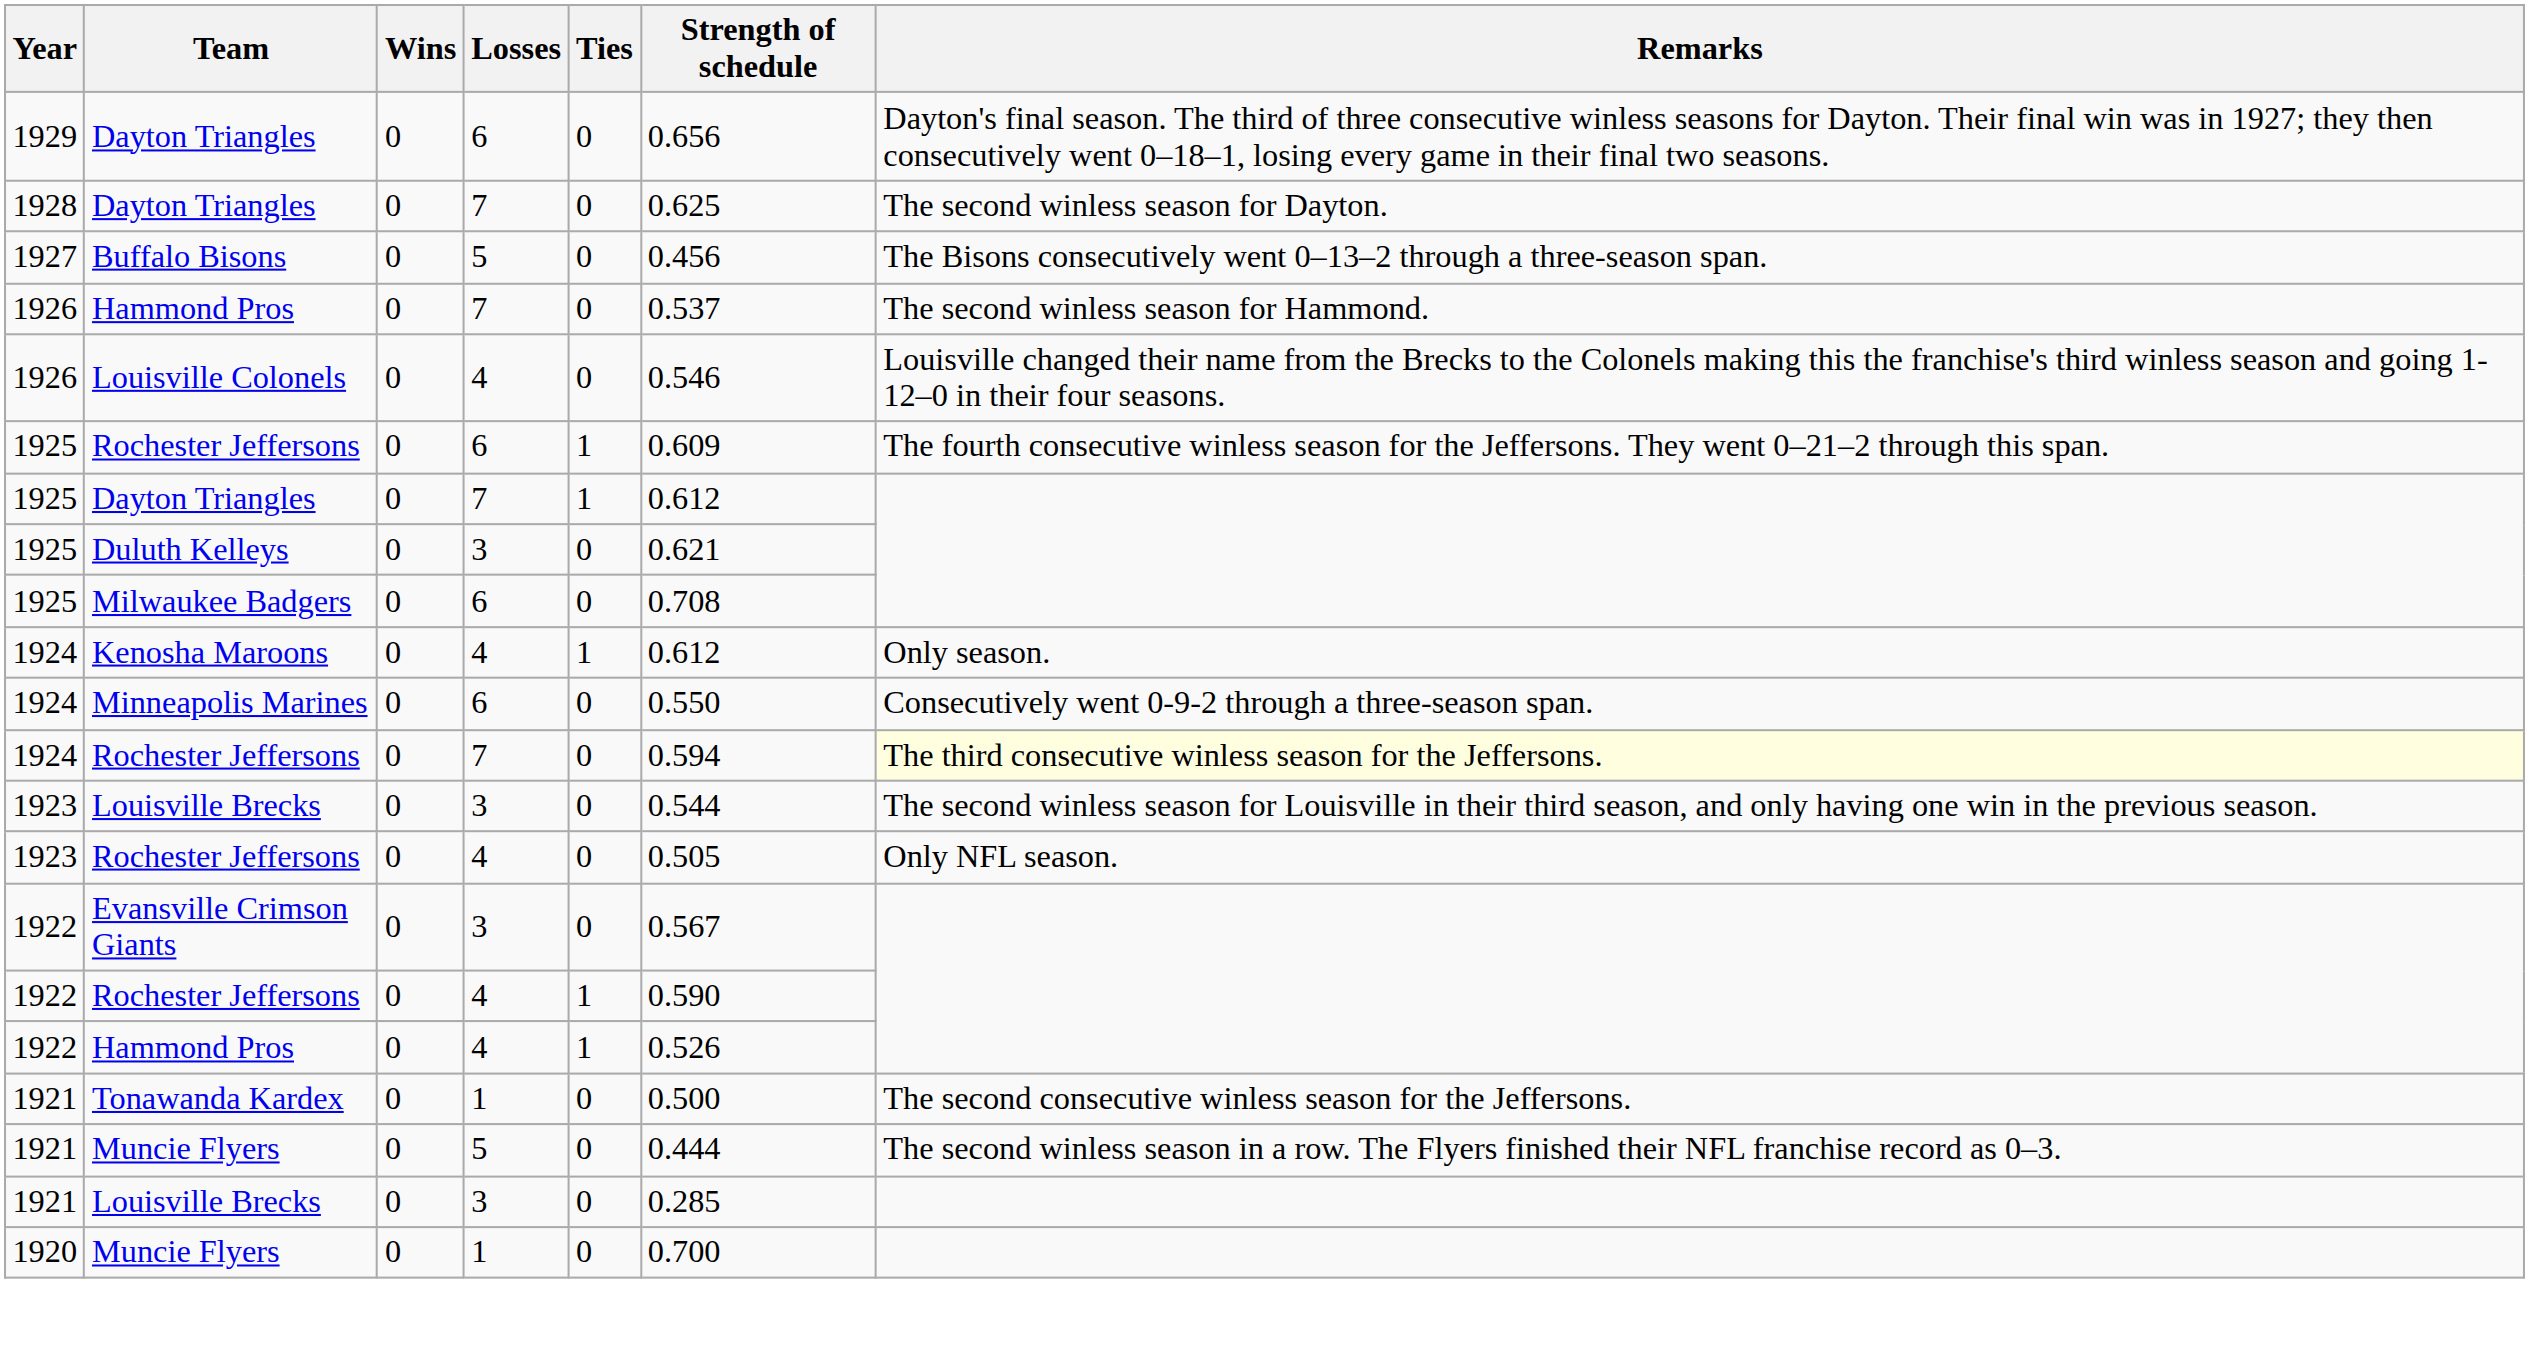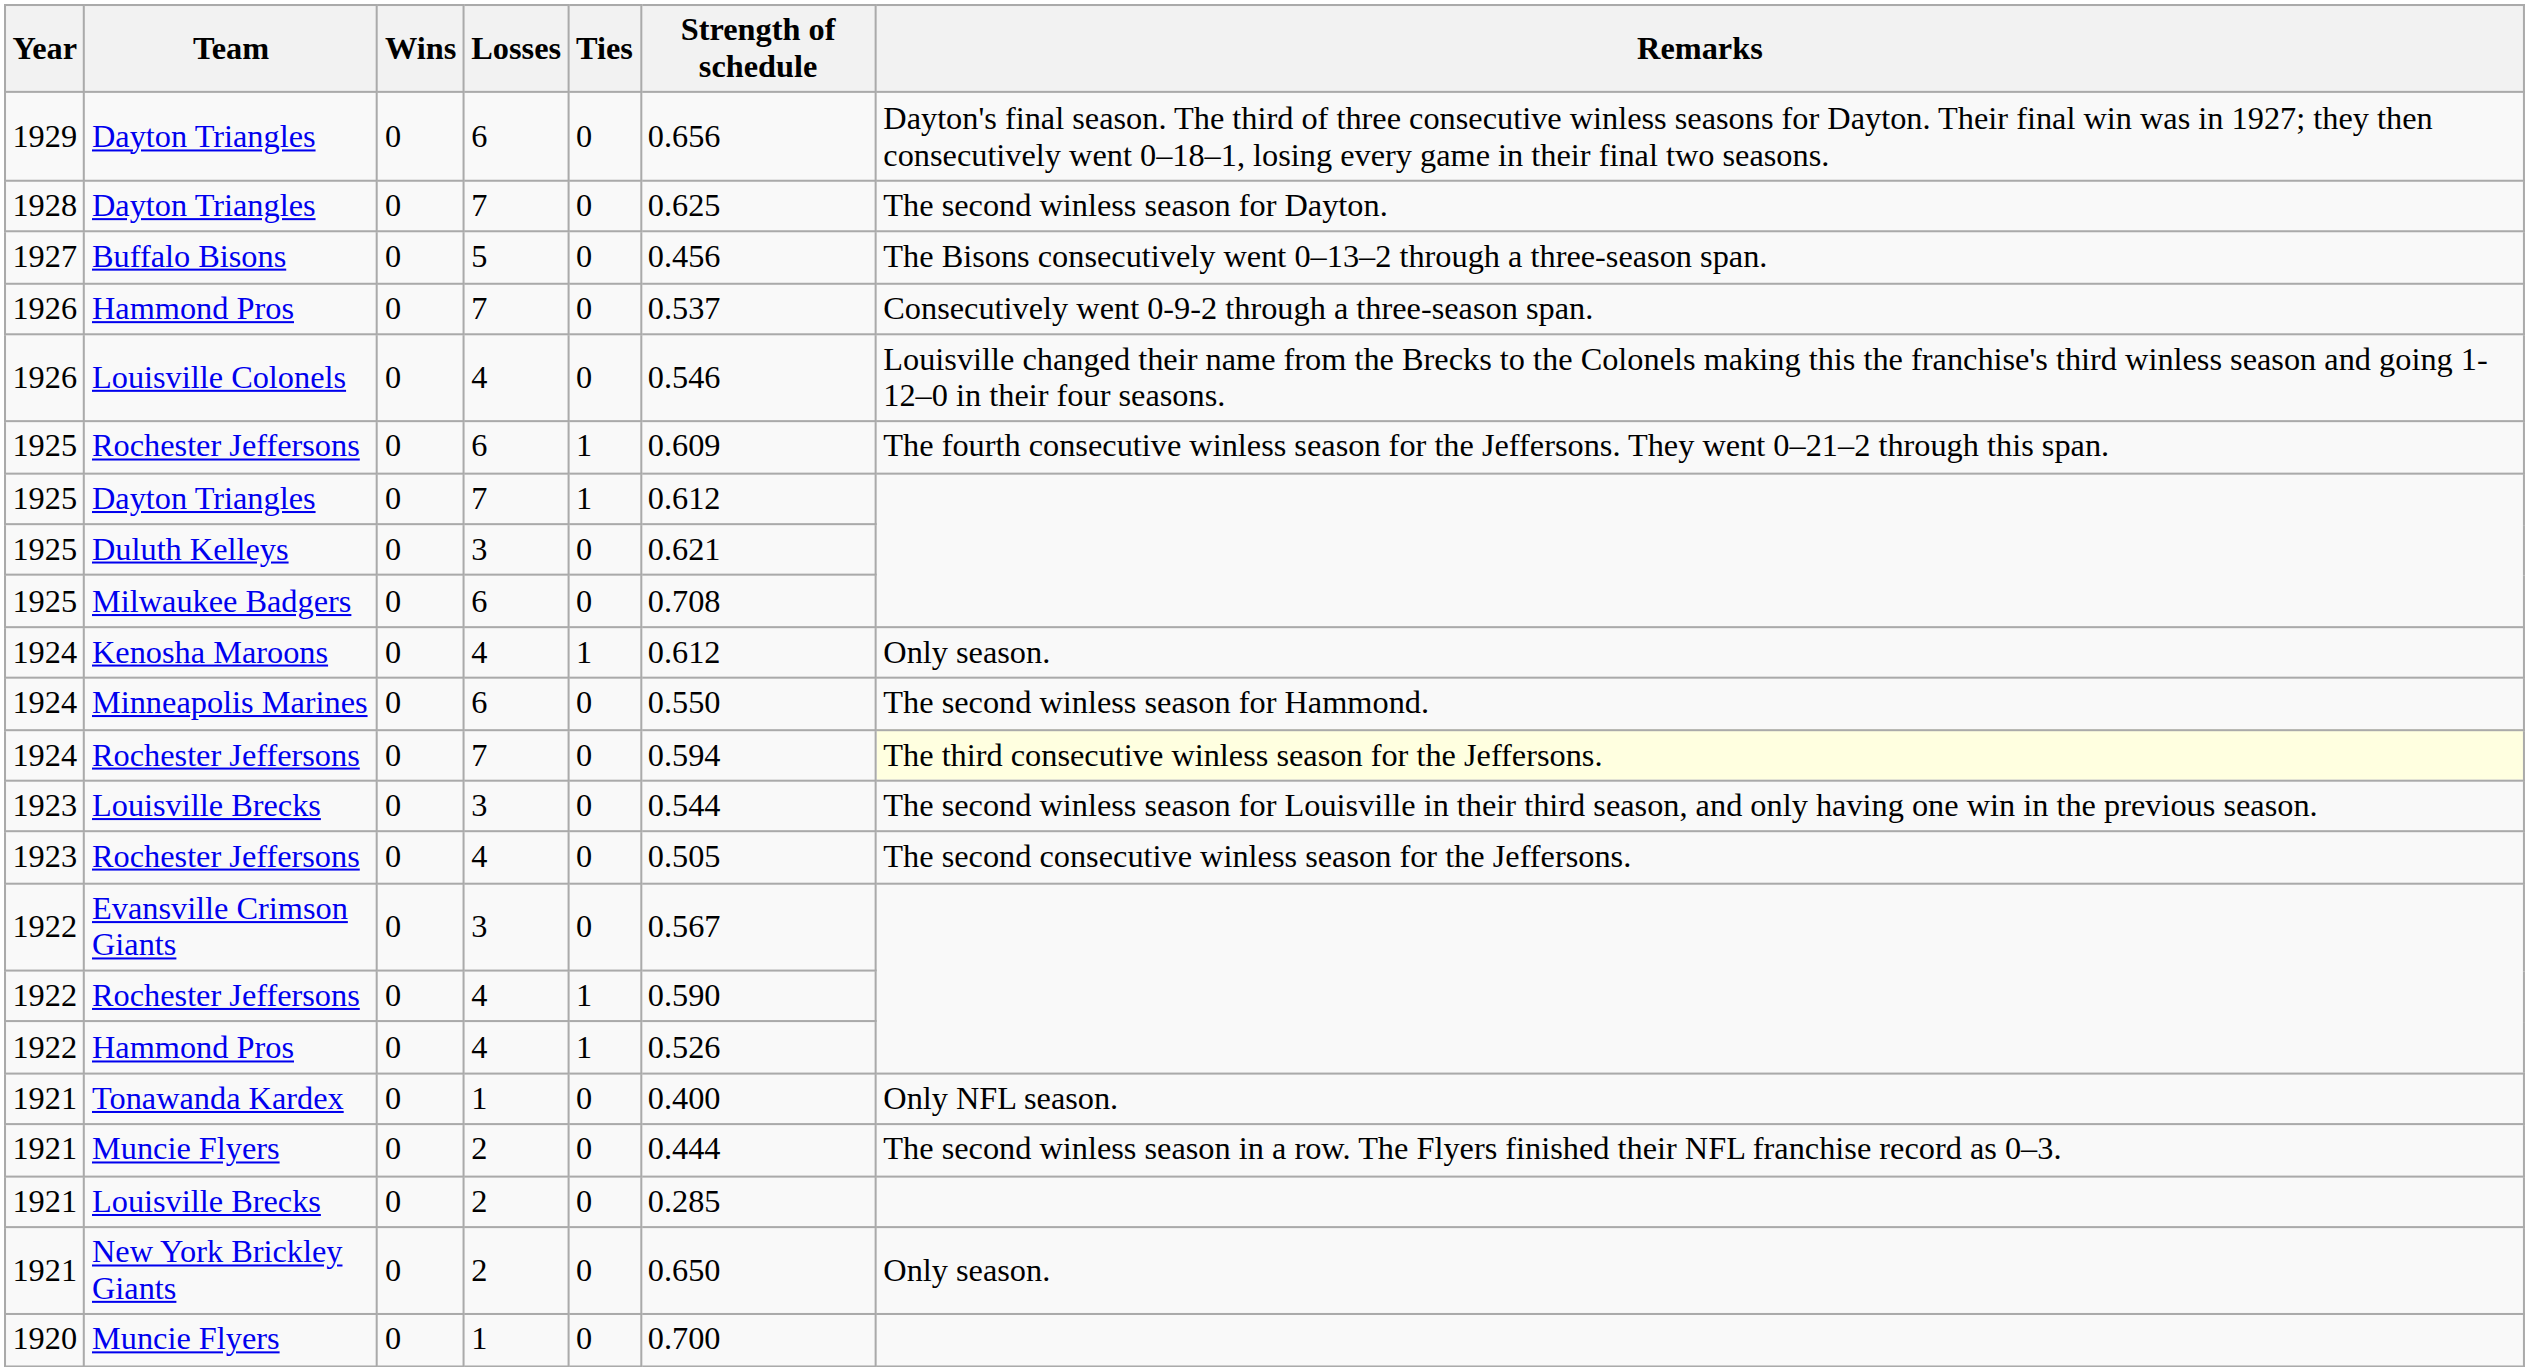(1156, 307) The second winless season for Hammond. -> (1238, 307) Consecutively went 0-9-2 through a three-season span.
(1238, 703) Consecutively went 0-9-2 through a three-season span. -> (1156, 703) The second winless season for Hammond.
(1001, 856) Only NFL season. -> (1257, 856) The second consecutive winless season for the Jeffersons.
(684, 1098) 0.500 -> (684, 1098) 0.400
(1257, 1098) The second consecutive winless season for the Jeffersons. -> (1001, 1098) Only NFL season.
(479, 1149) 5 -> (479, 1149) 2
(479, 1200) 3 -> (479, 1200) 2
+ row: (45, 1270)
